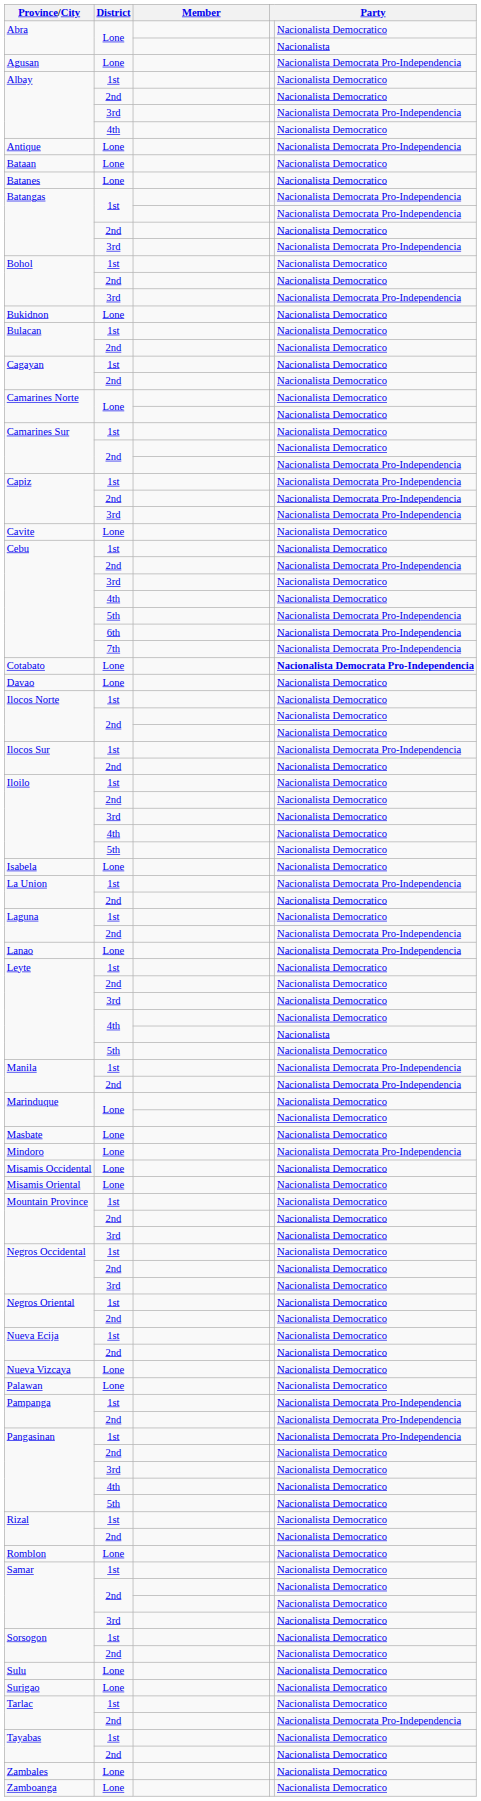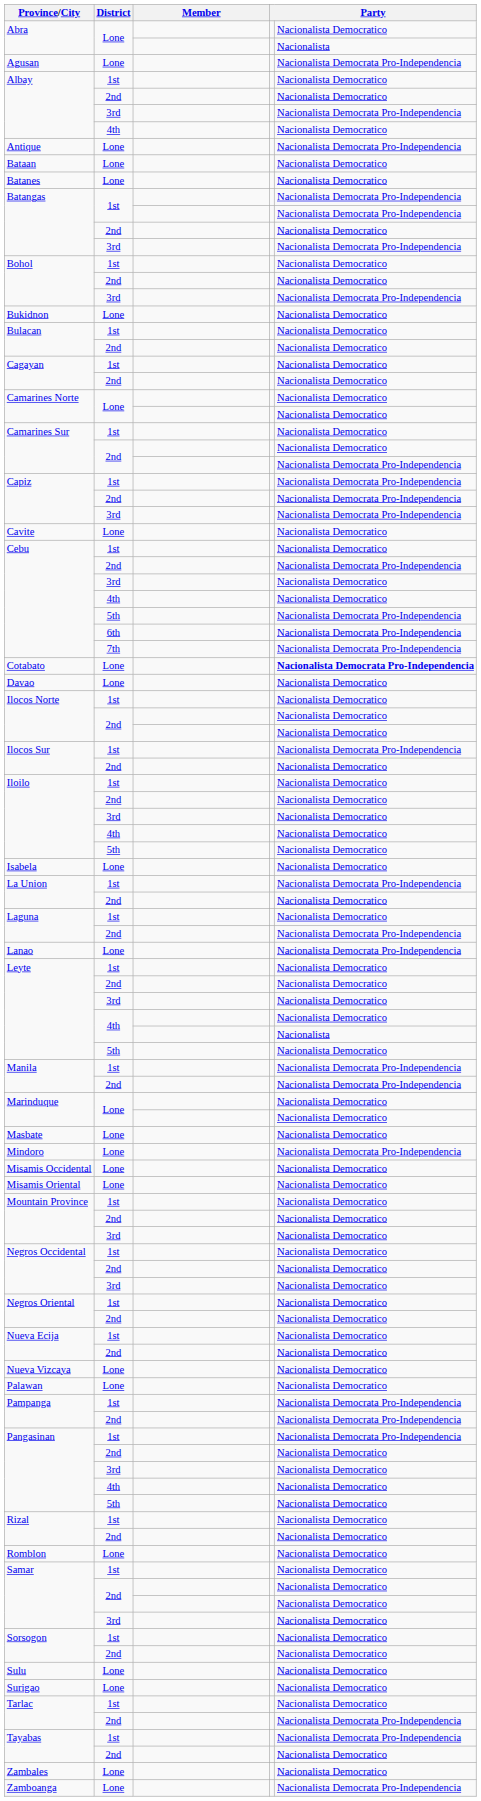(332, 1737) Nacionalista Democratico -> (369, 1737) Nacionalista Democrata Pro-Independencia
(332, 1788) Nacionalista Democratico -> (369, 1788) Nacionalista Democrata Pro-Independencia
